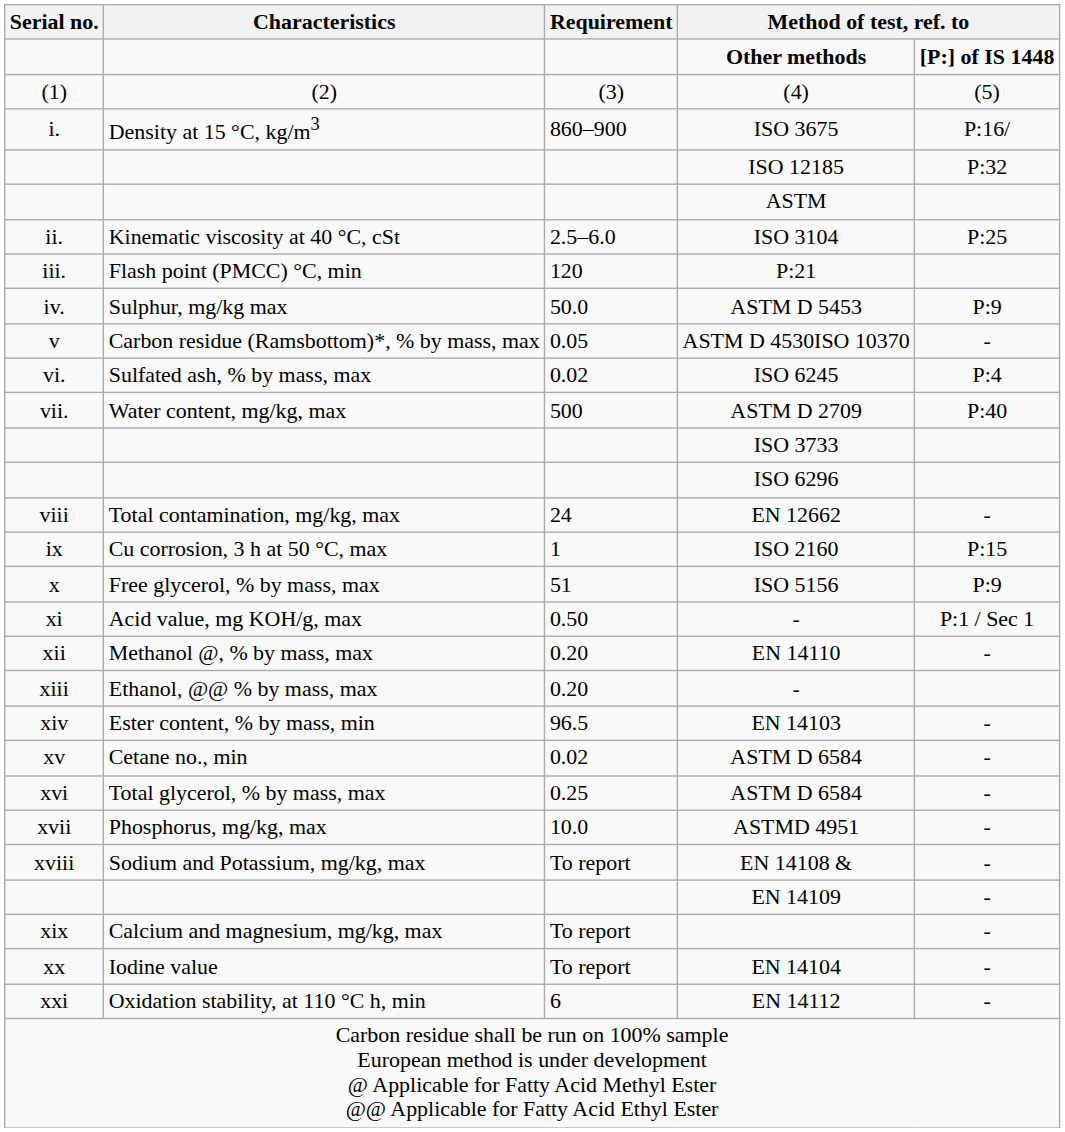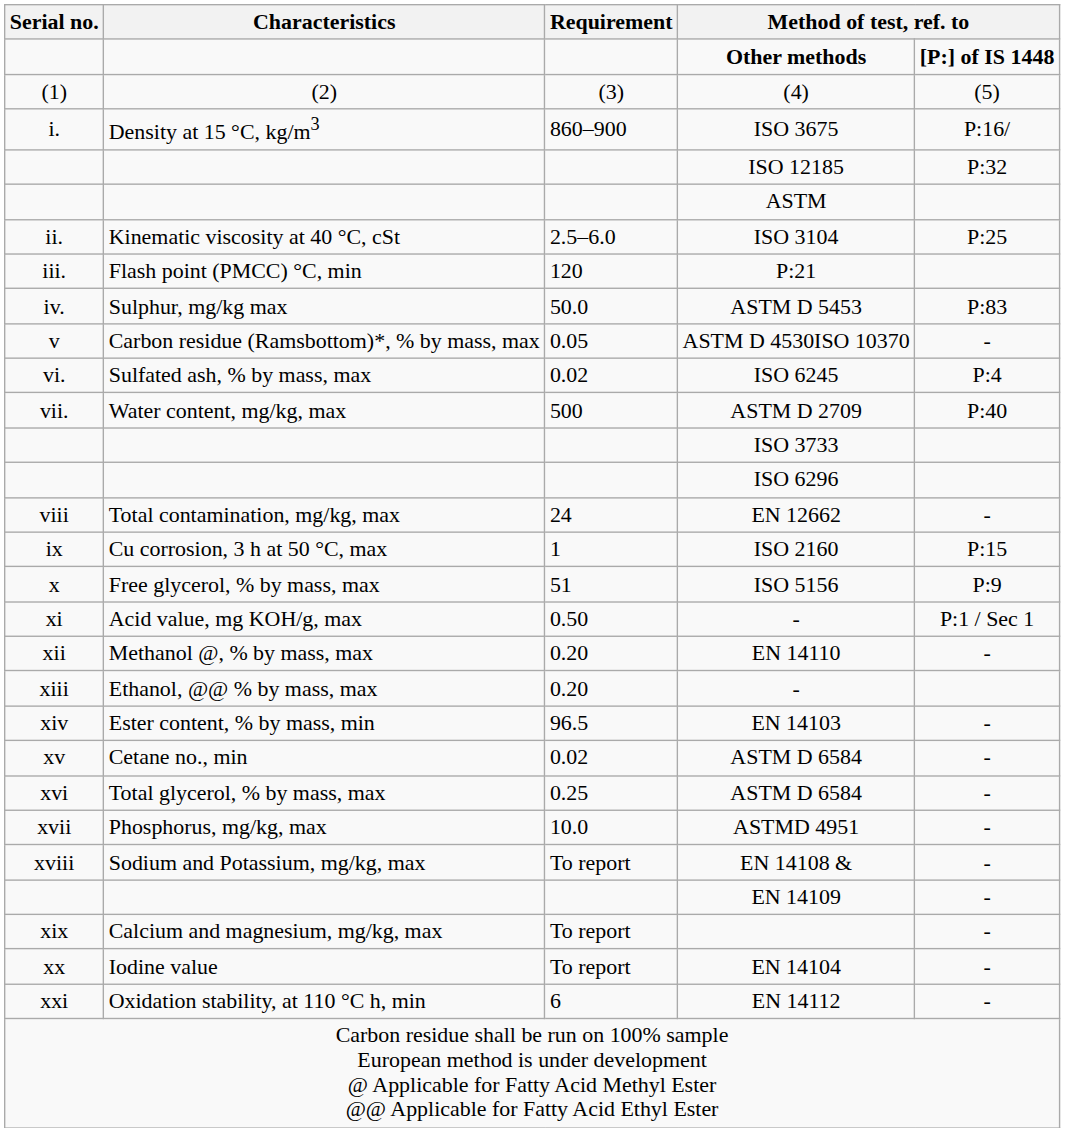(987, 305) P:9 -> (987, 305) P:83
